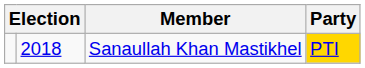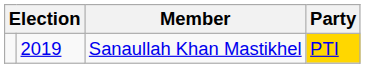(41, 48) 2018 -> (41, 48) 2019
